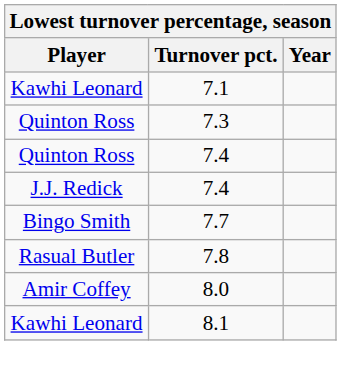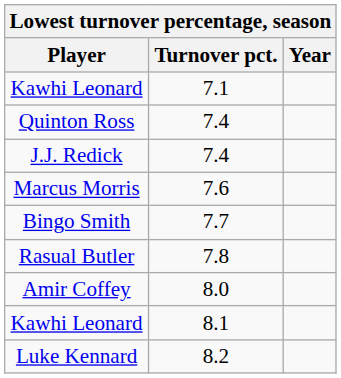- row: (77, 121)
+ row: (77, 188)
+ row: (77, 356)
